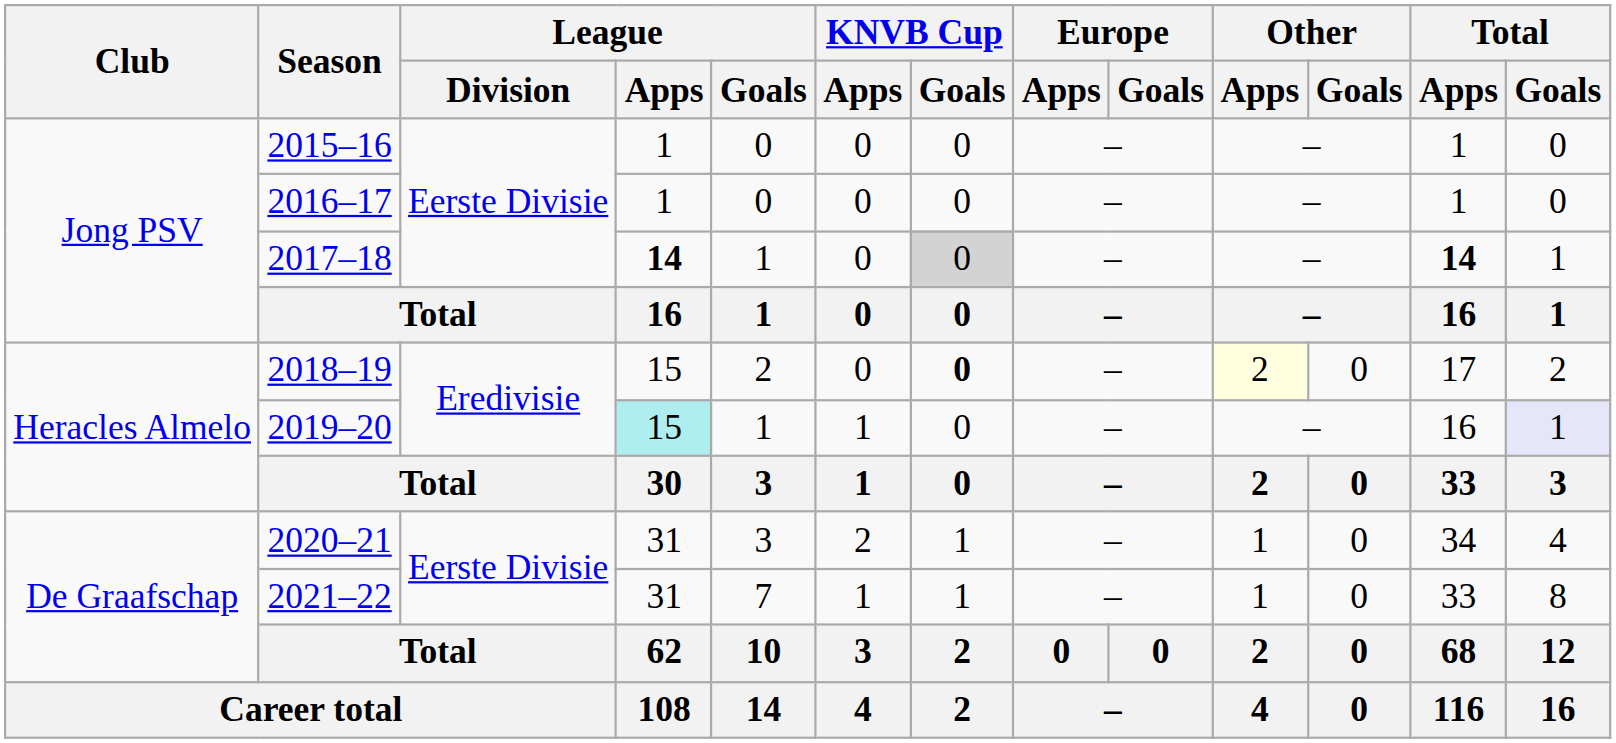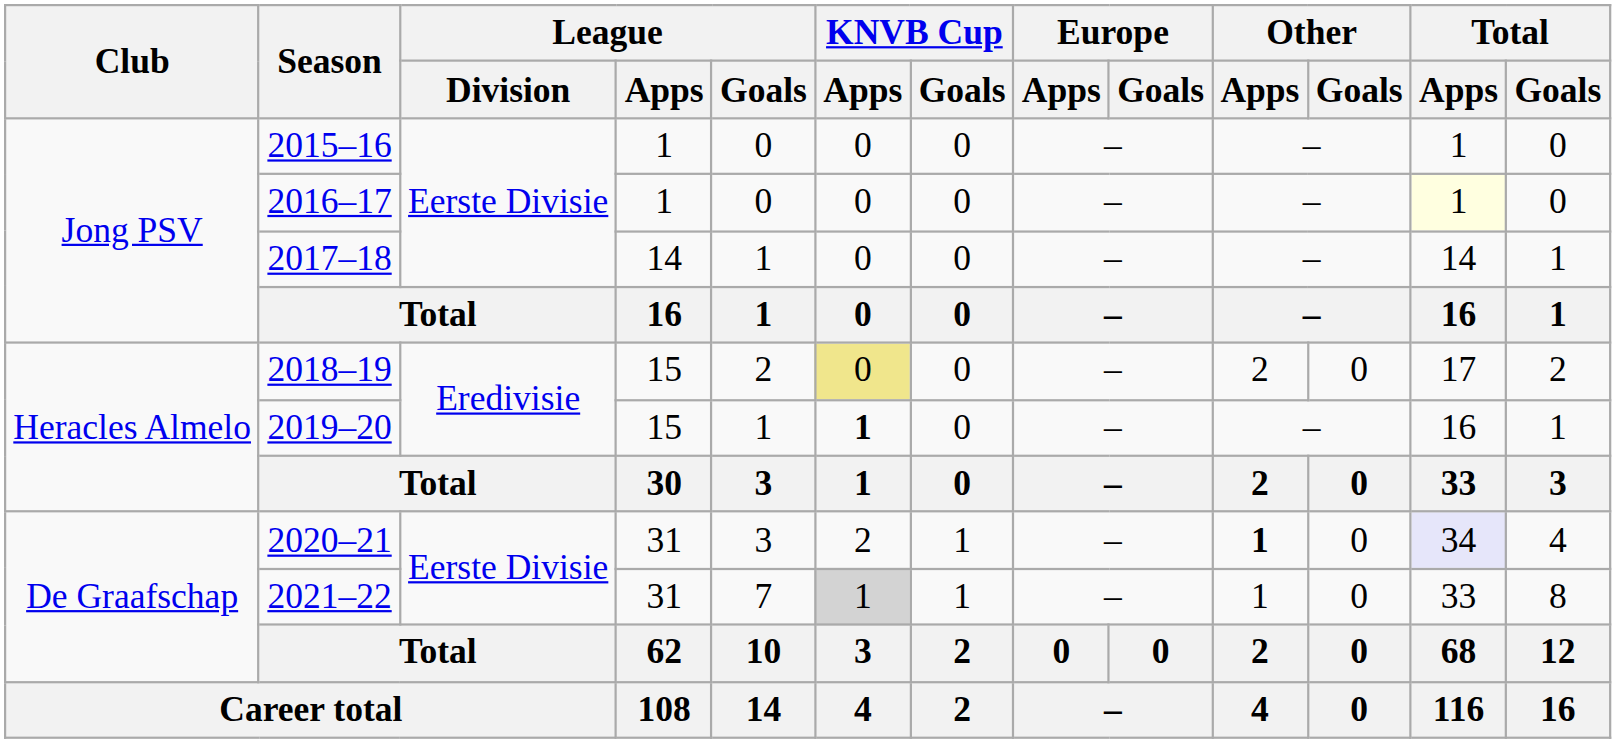(1459, 201) no background -> (1459, 201) lightyellow background
(664, 257) bold -> (664, 257) normal
(962, 257) lightgrey background -> (962, 257) no background
(1459, 257) bold -> (1459, 257) normal
(863, 370) no background -> (863, 370) khaki background
(962, 370) bold -> (962, 370) normal
(1260, 370) lightyellow background -> (1260, 370) no background
(664, 426) paleturquoise background -> (664, 426) no background
(863, 426) normal -> (863, 426) bold
(1558, 426) lavender background -> (1558, 426) no background
(1260, 539) normal -> (1260, 539) bold
(1459, 539) no background -> (1459, 539) lavender background
(863, 595) no background -> (863, 595) lightgrey background
